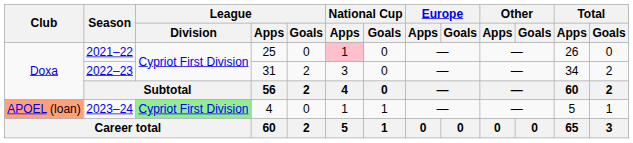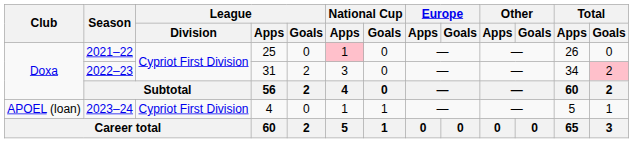(609, 71) no background -> (609, 71) pink background
(44, 109) lightsalmon background -> (44, 109) no background
(194, 109) lightgreen background -> (194, 109) no background
